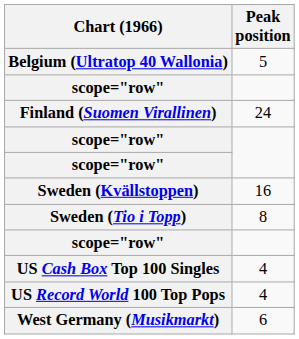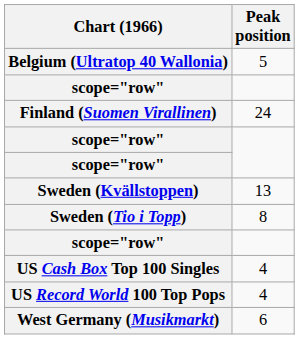(263, 191) 16 -> (263, 191) 13
